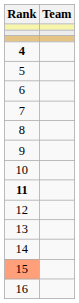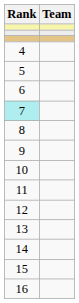(22, 51) bold -> (22, 51) normal
(22, 110) no background -> (22, 110) paleturquoise background
(22, 189) bold -> (22, 189) normal
(22, 269) lightsalmon background -> (22, 269) no background
